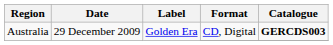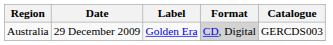(229, 31) no background -> (229, 31) lightgrey background
(293, 31) bold -> (292, 31) normal
